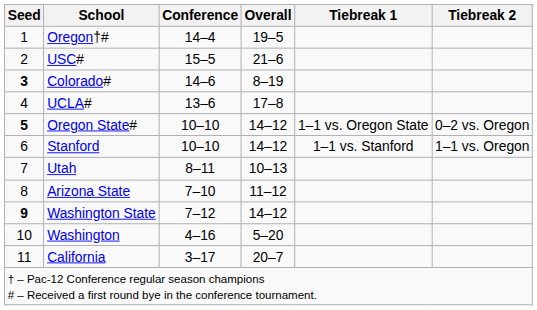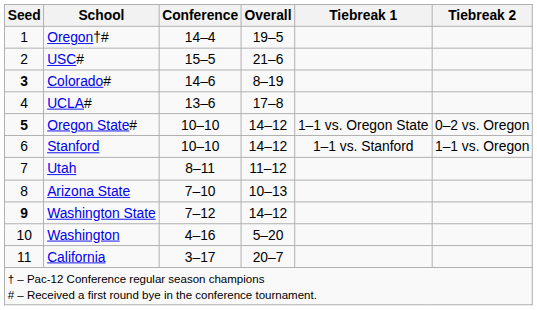(268, 169) 10–13 -> (268, 169) 11–12
(268, 191) 11–12 -> (268, 191) 10–13
